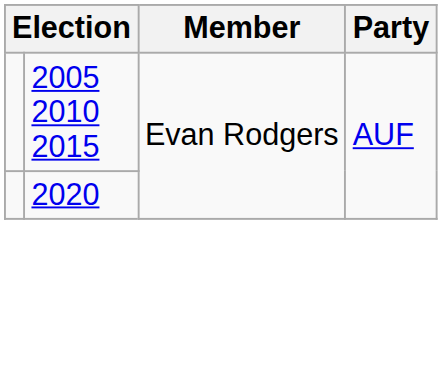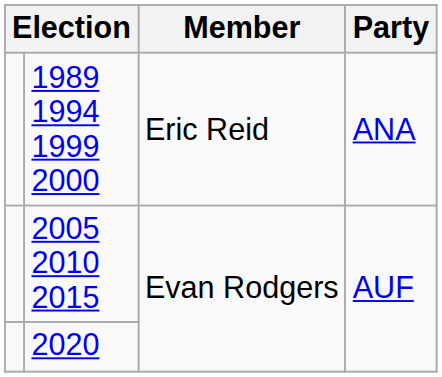+ row: (65, 128)
